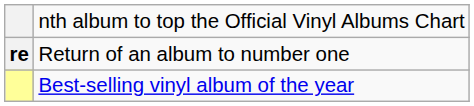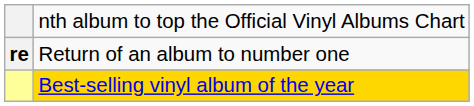(196, 86) no background -> (196, 86) gold background
